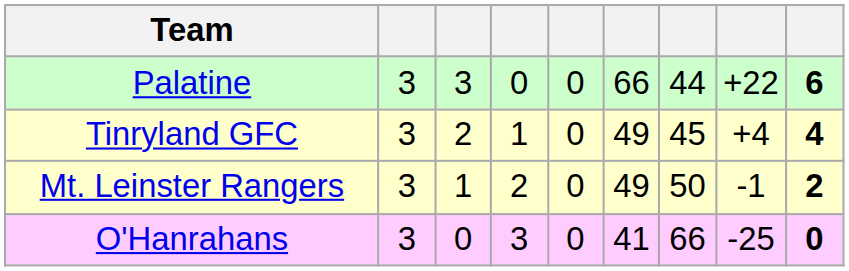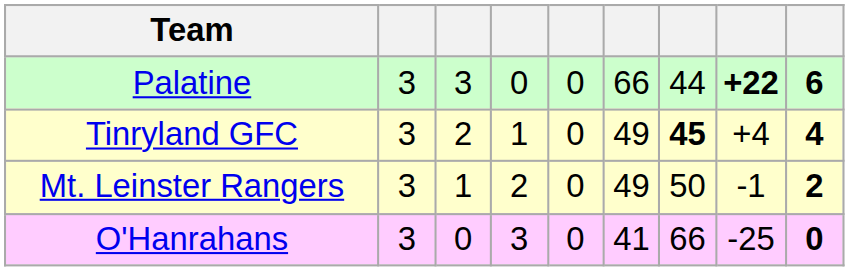(751, 82) normal -> (751, 82) bold
(688, 134) normal -> (688, 134) bold
